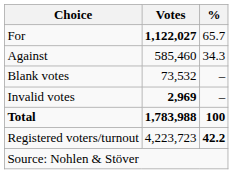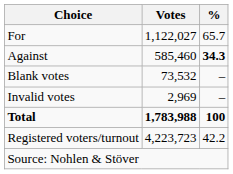(171, 35) bold -> (171, 35) normal
(214, 55) normal -> (214, 55) bold
(182, 96) bold -> (182, 96) normal
(214, 138) bold -> (214, 138) normal
